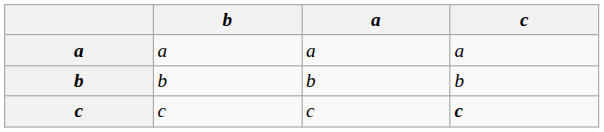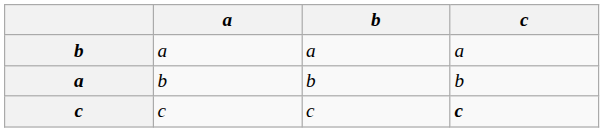columns swapped: (376, 19) <-> (227, 19)
(79, 50) a -> (79, 50) b
(79, 80) b -> (79, 80) a
